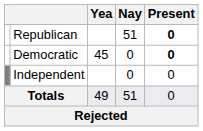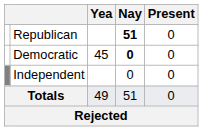(130, 34) normal -> (130, 34) bold
(171, 34) bold -> (171, 34) normal
(130, 55) normal -> (130, 55) bold
(171, 55) bold -> (171, 55) normal
